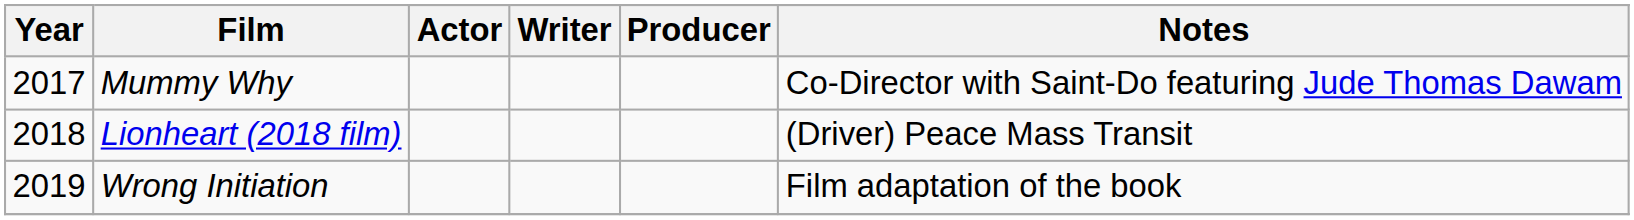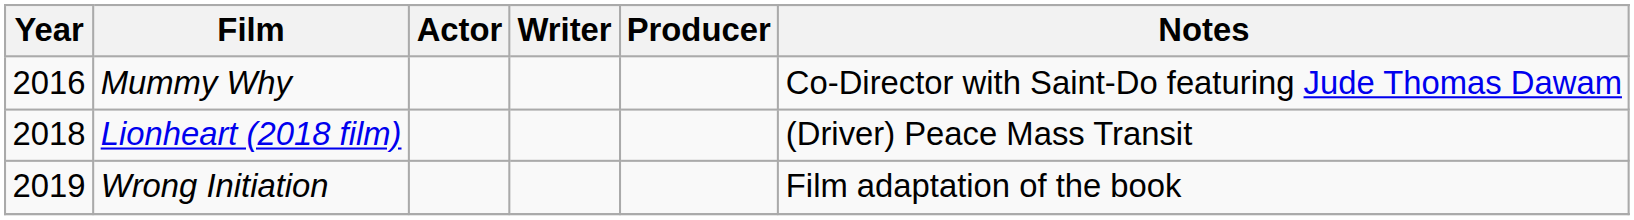(49, 82) 2017 -> (49, 82) 2016
